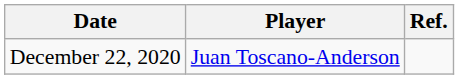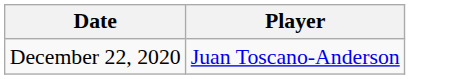- column: (429, 21)
